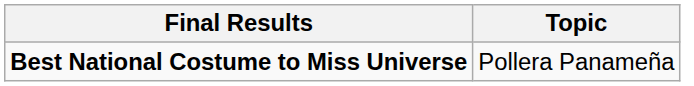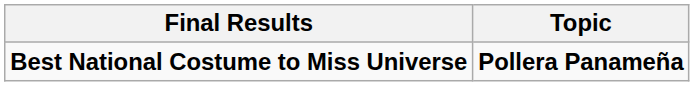(576, 61) normal -> (581, 61) bold
